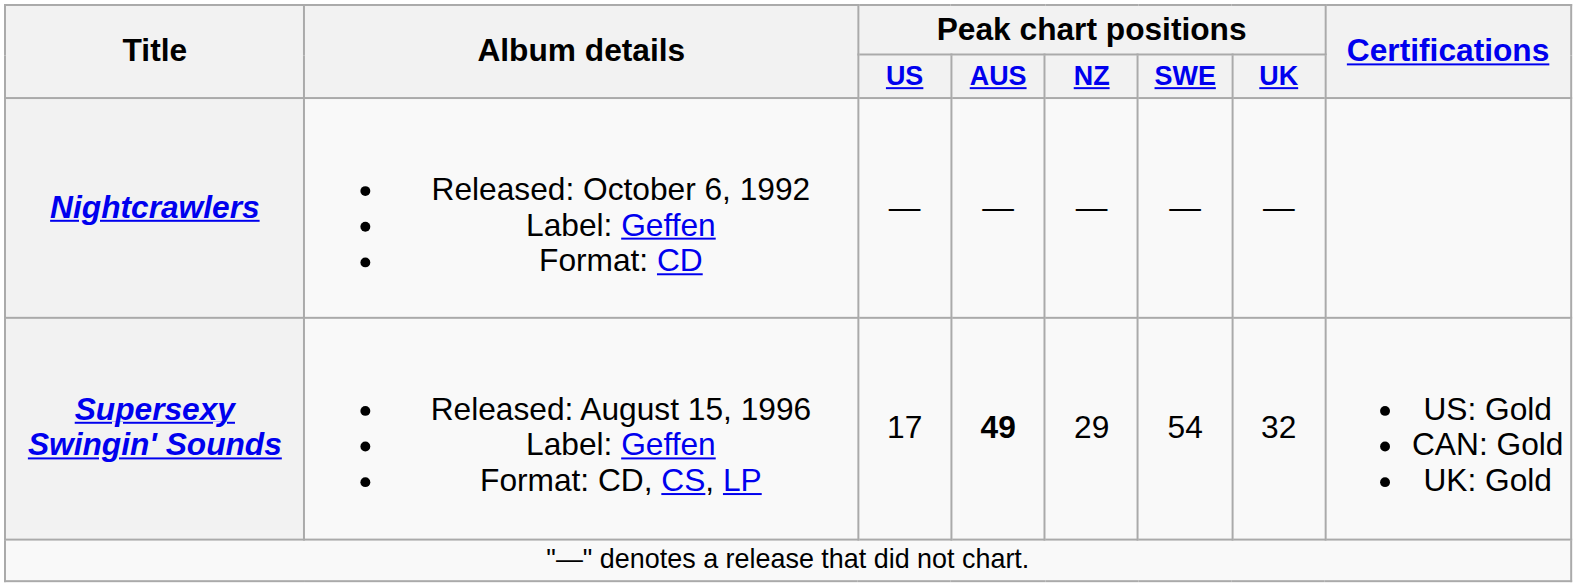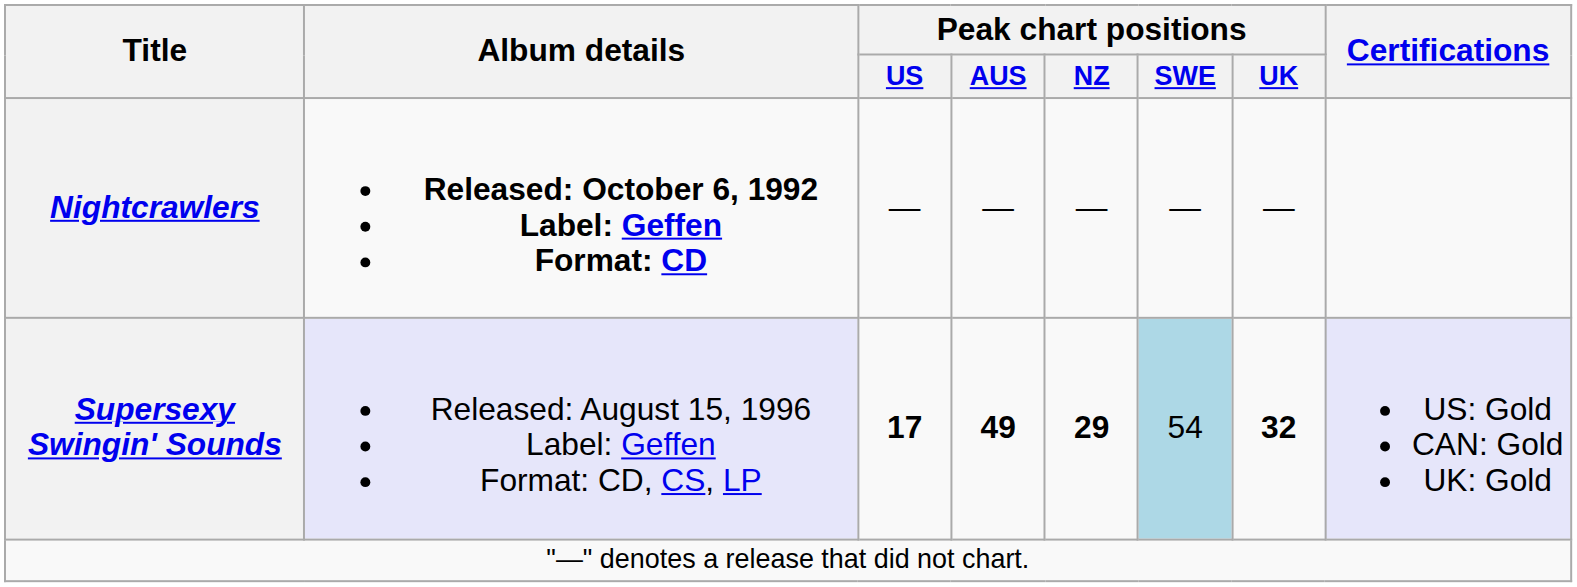(581, 226) normal -> (581, 226) bold
(581, 446) no background -> (581, 446) lavender background
(905, 427) normal -> (905, 427) bold
(1092, 427) normal -> (1092, 427) bold
(1185, 427) no background -> (1185, 427) lightblue background
(1279, 427) normal -> (1279, 427) bold
(1448, 446) no background -> (1448, 446) lavender background
